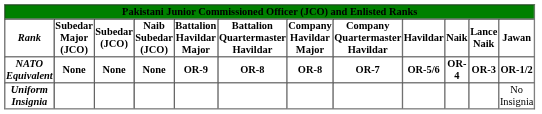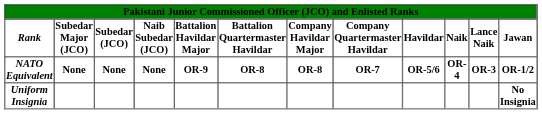(517, 95) normal -> (518, 95) bold
